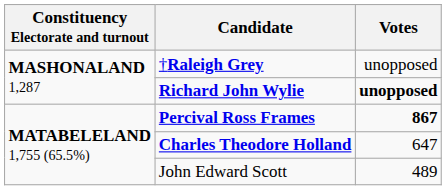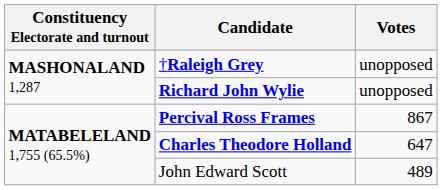(398, 90) bold -> (396, 90) normal
(425, 117) bold -> (420, 117) normal
